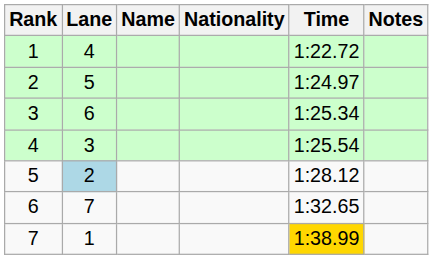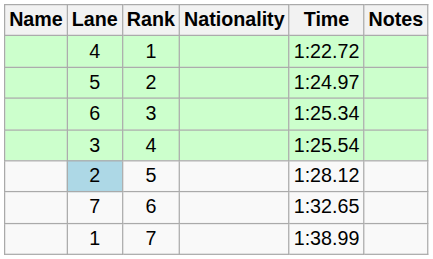columns swapped: (33, 20) <-> (148, 20)
(327, 238) gold background -> (327, 238) no background
